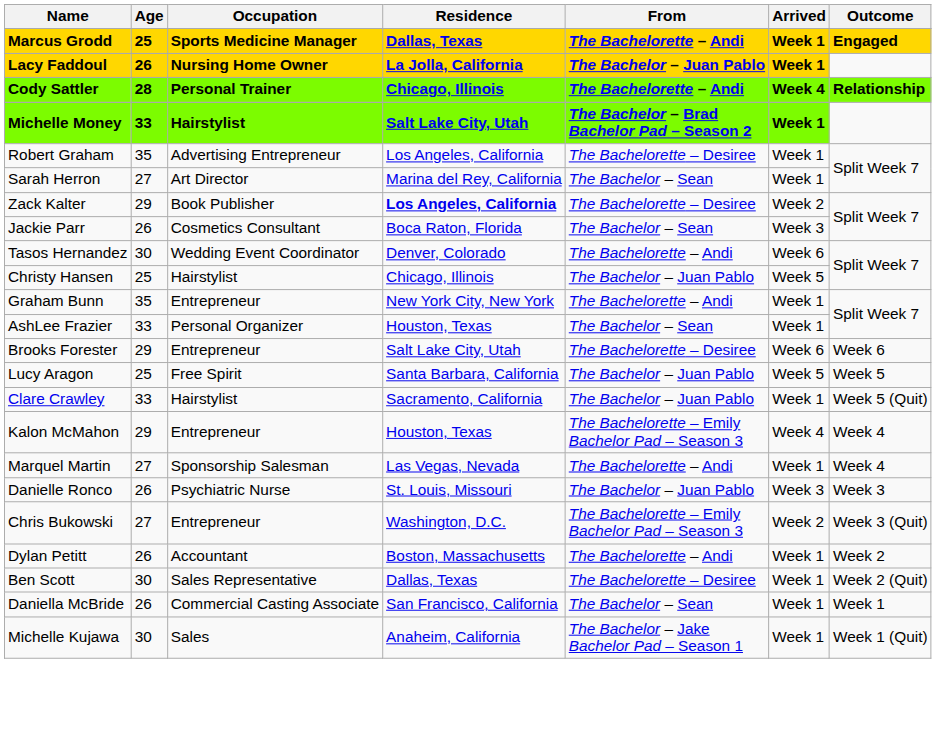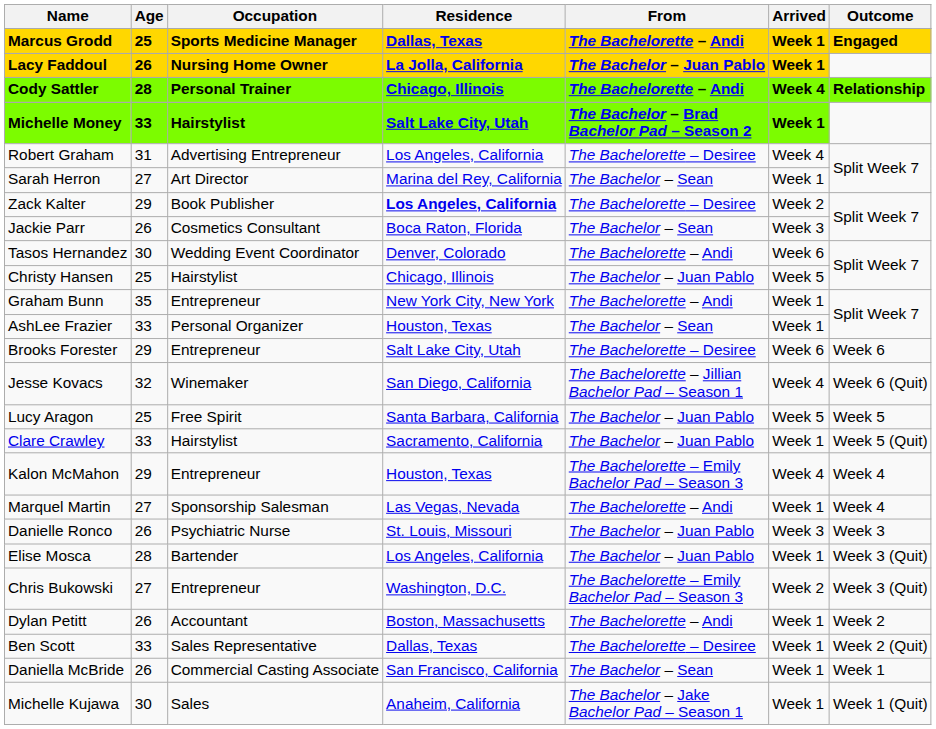(143, 155) 35 -> (143, 155) 31
(798, 155) Week 1 -> (798, 155) Week 4
+ row: (55, 383)
+ row: (49, 555)
(143, 580) 30 -> (143, 646) 33
